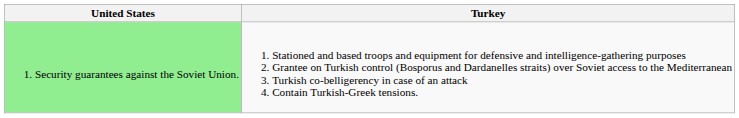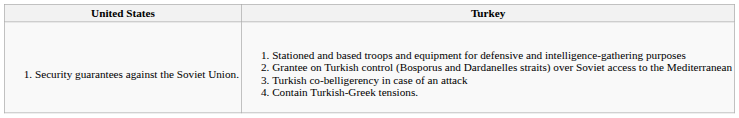(123, 74) lightgreen background -> (123, 74) no background
